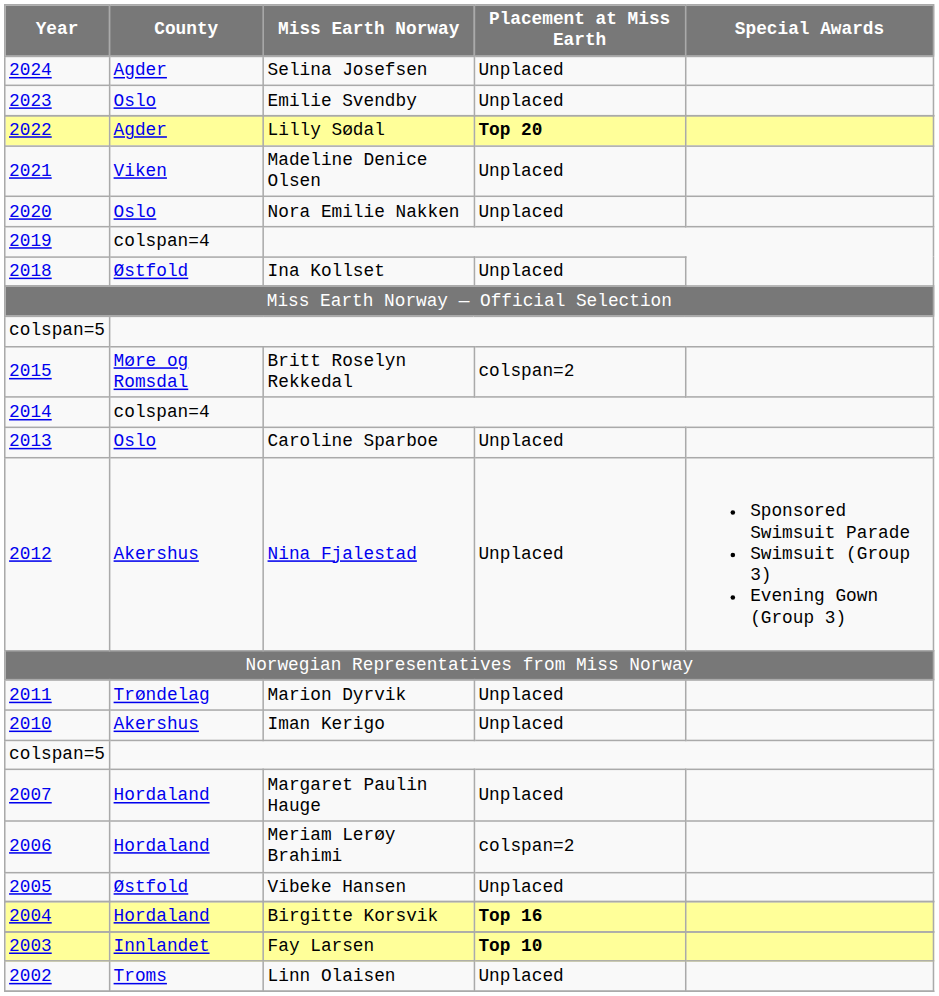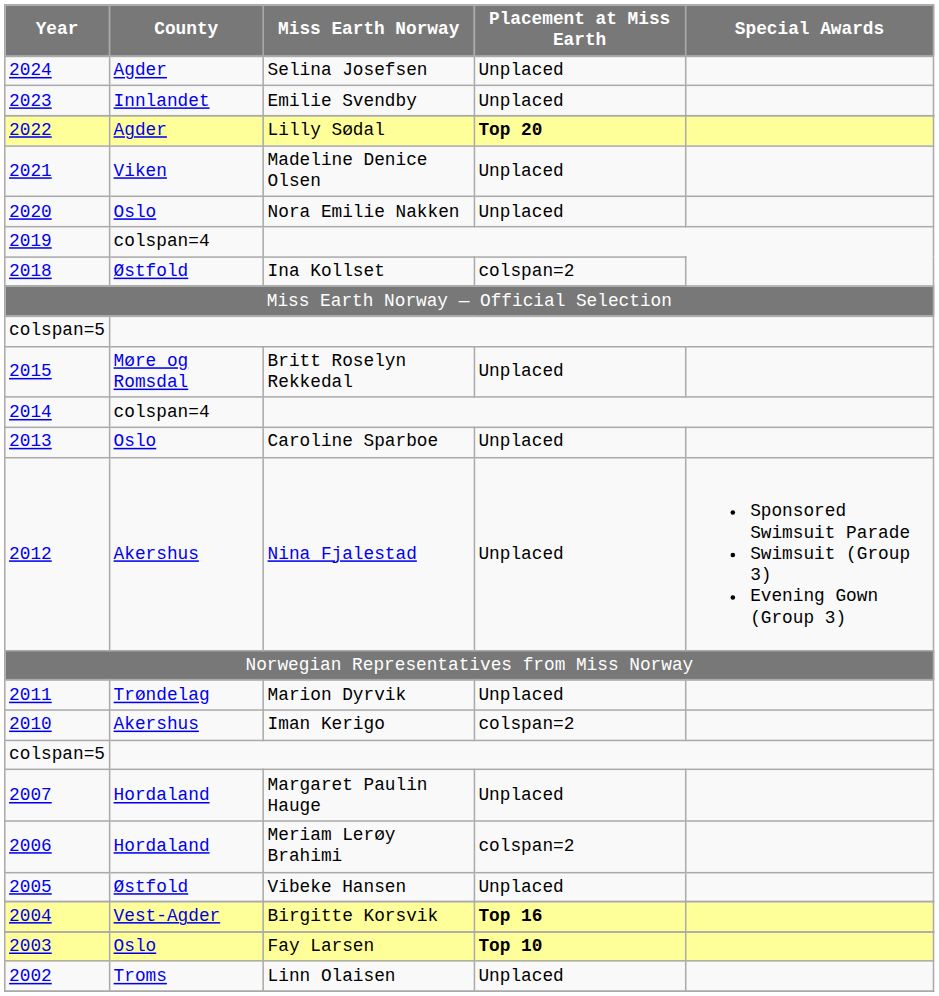(135, 100) Oslo -> (162, 100) Innlandet
(521, 271) Unplaced -> (526, 271) colspan=2
(526, 371) colspan=2 -> (521, 371) Unplaced
(521, 724) Unplaced -> (526, 724) colspan=2
(162, 916) Hordaland -> (167, 916) Vest-Agder
(162, 946) Innlandet -> (135, 946) Oslo
